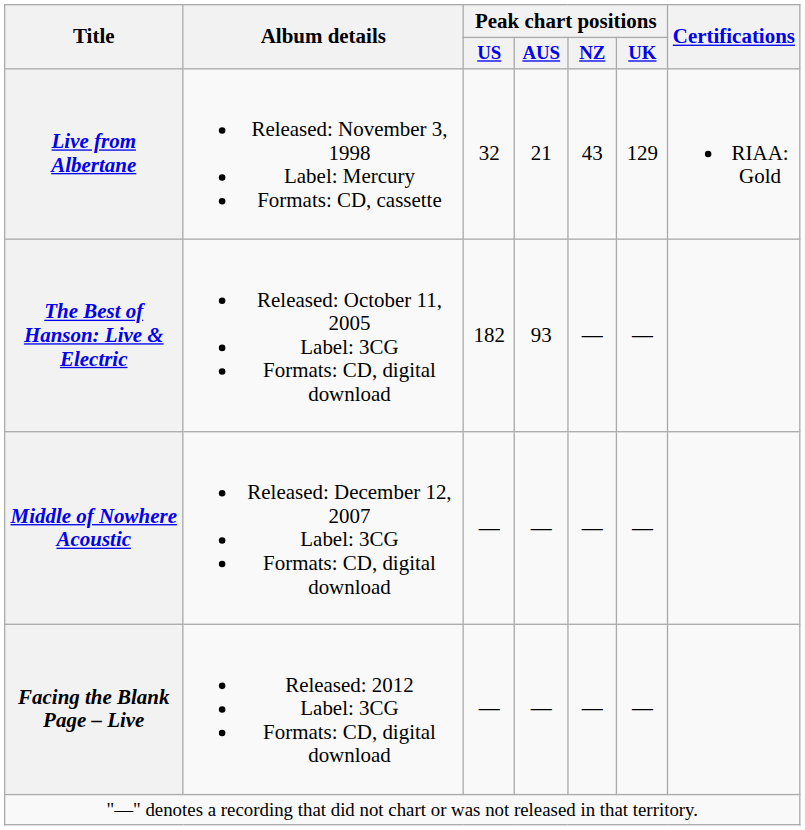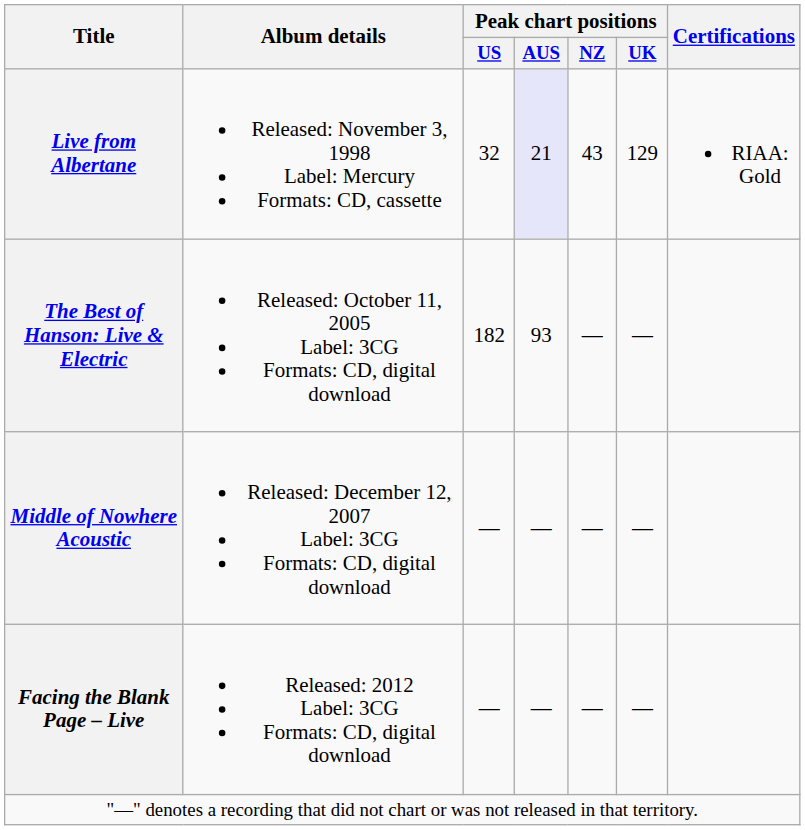(541, 153) no background -> (541, 153) lavender background
